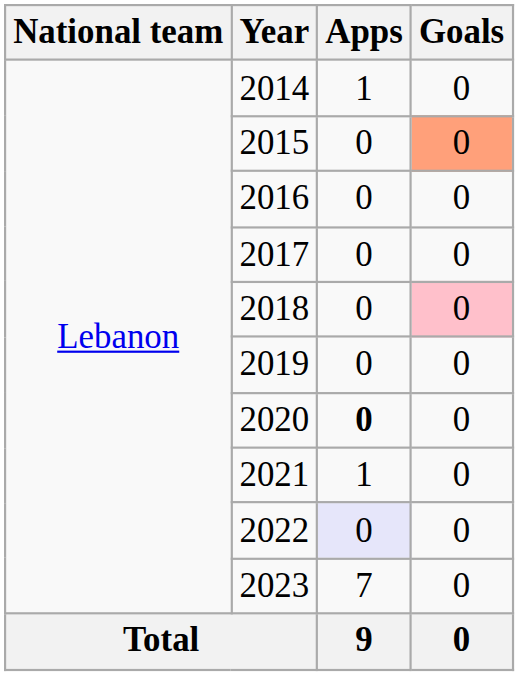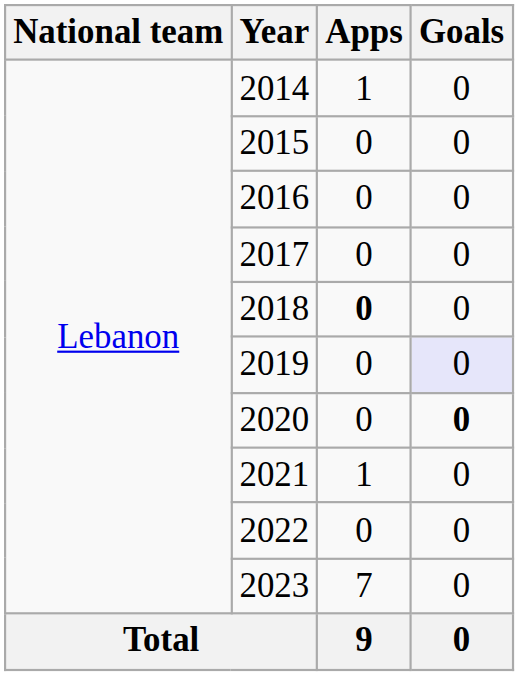(462, 142) lightsalmon background -> (462, 142) no background
(364, 308) normal -> (364, 308) bold
(462, 308) pink background -> (462, 308) no background
(462, 364) no background -> (462, 364) lavender background
(364, 419) bold -> (364, 419) normal
(462, 419) normal -> (462, 419) bold
(364, 530) lavender background -> (364, 530) no background
